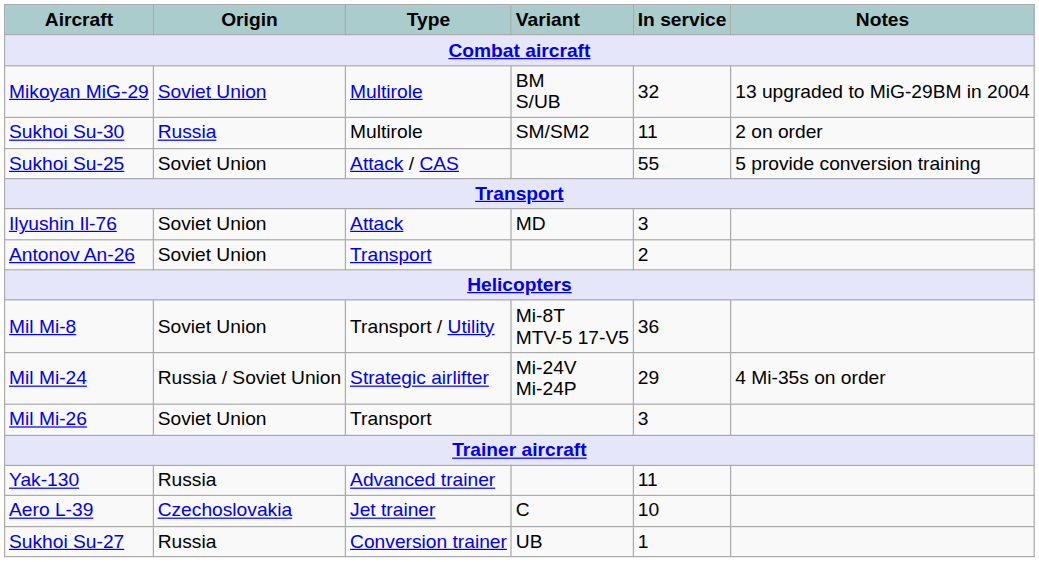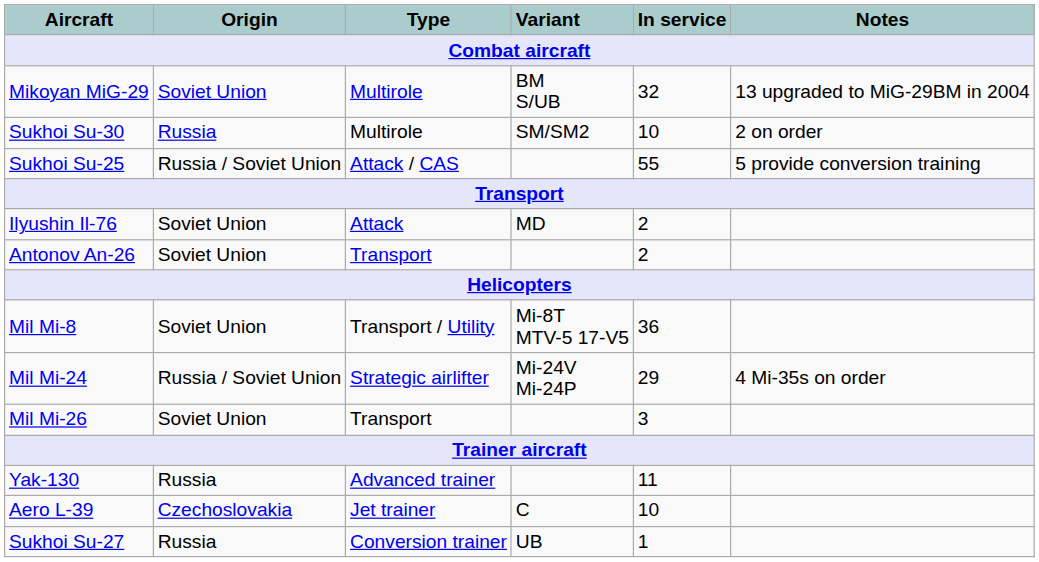(648, 132) 11 -> (648, 132) 10
(212, 163) Soviet Union -> (249, 163) Russia / Soviet Union
(643, 224) 3 -> (643, 224) 2
